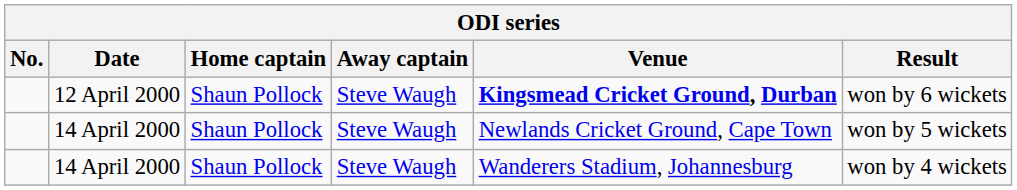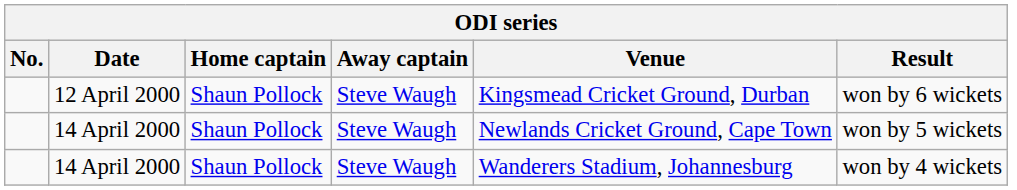(658, 94) bold -> (644, 94) normal
